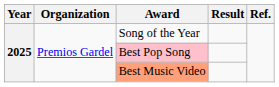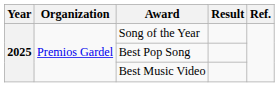(155, 52) pink background -> (155, 52) no background
(162, 71) lightsalmon background -> (162, 71) no background
